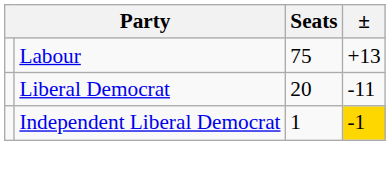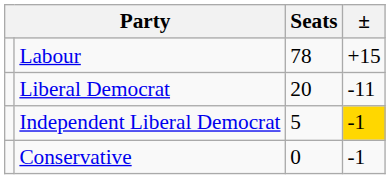(301, 55) 75 -> (301, 55) 78
(364, 55) +13 -> (364, 55) +15
(296, 122) 1 -> (296, 122) 5
+ row: (76, 156)
